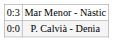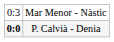(13, 28) normal -> (14, 28) bold
